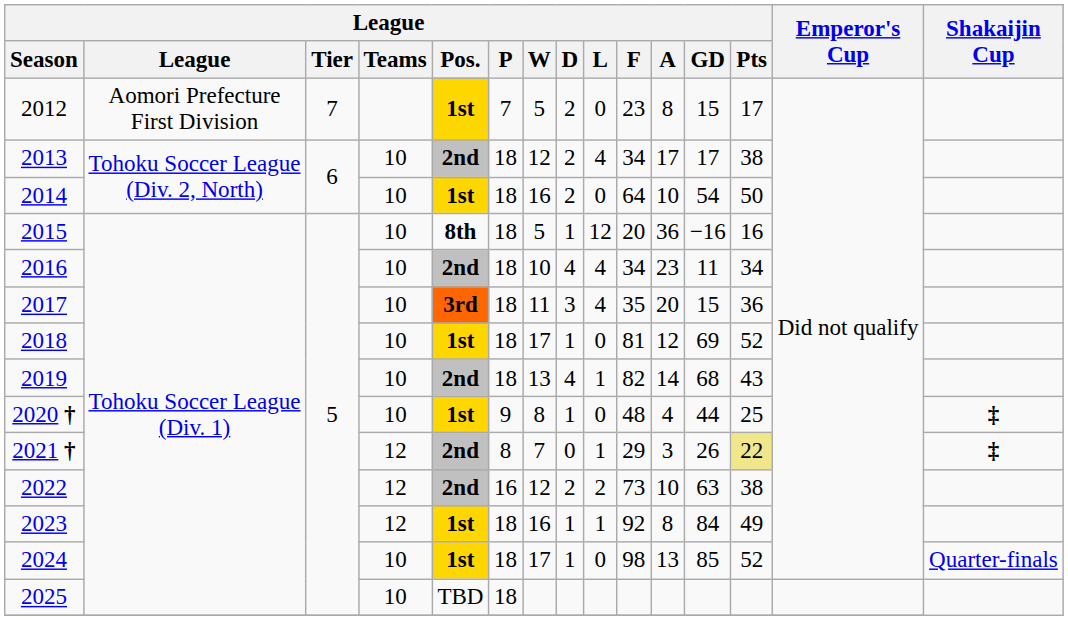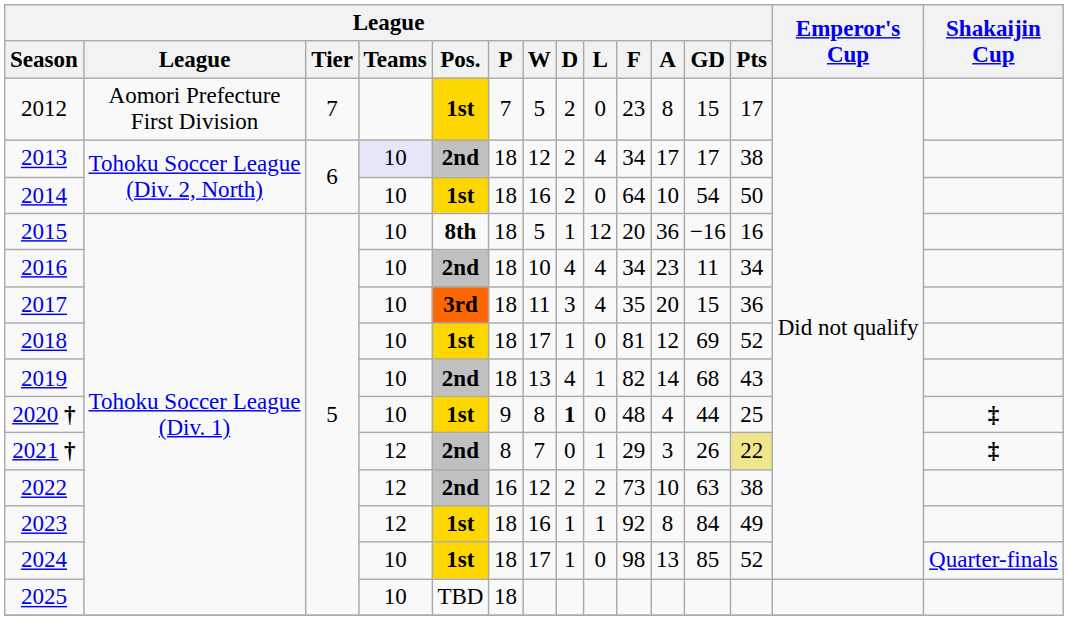(395, 158) no background -> (395, 158) lavender background
(570, 414) normal -> (570, 414) bold
